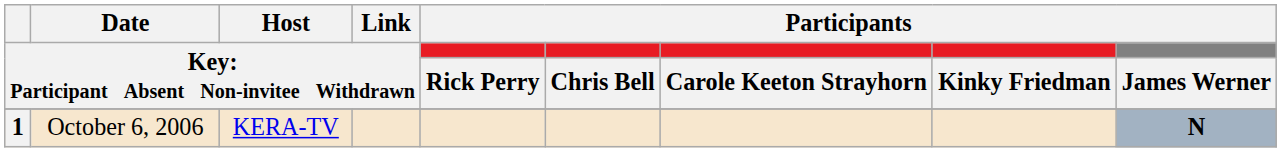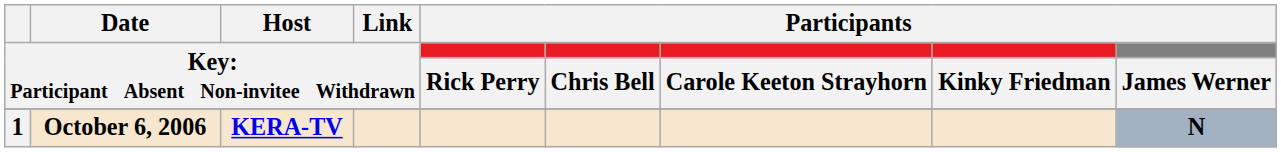(125, 127) normal -> (125, 127) bold
(286, 127) normal -> (287, 127) bold
